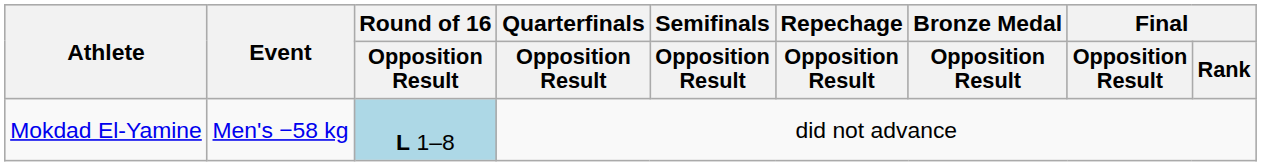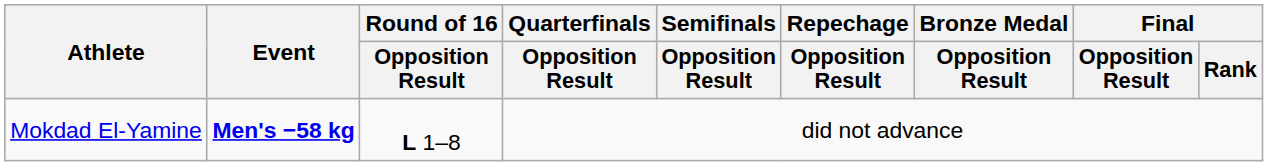(281, 130) normal -> (284, 130) bold
(425, 143) lightblue background -> (432, 143) no background
